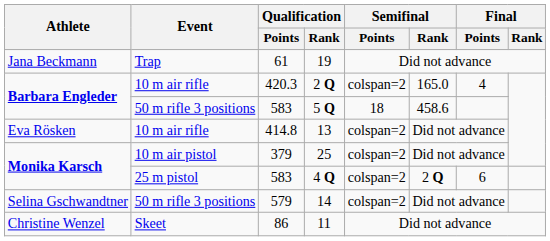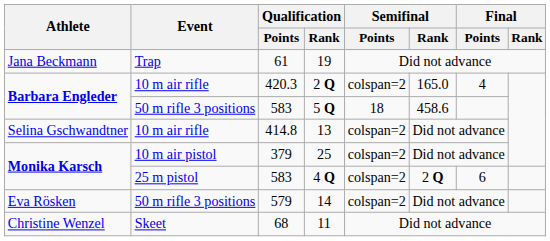(42, 131) Eva Rösken -> (68, 131) Selina Gschwandtner
(68, 201) Selina Gschwandtner -> (42, 201) Eva Rösken
(281, 224) 86 -> (281, 224) 68
